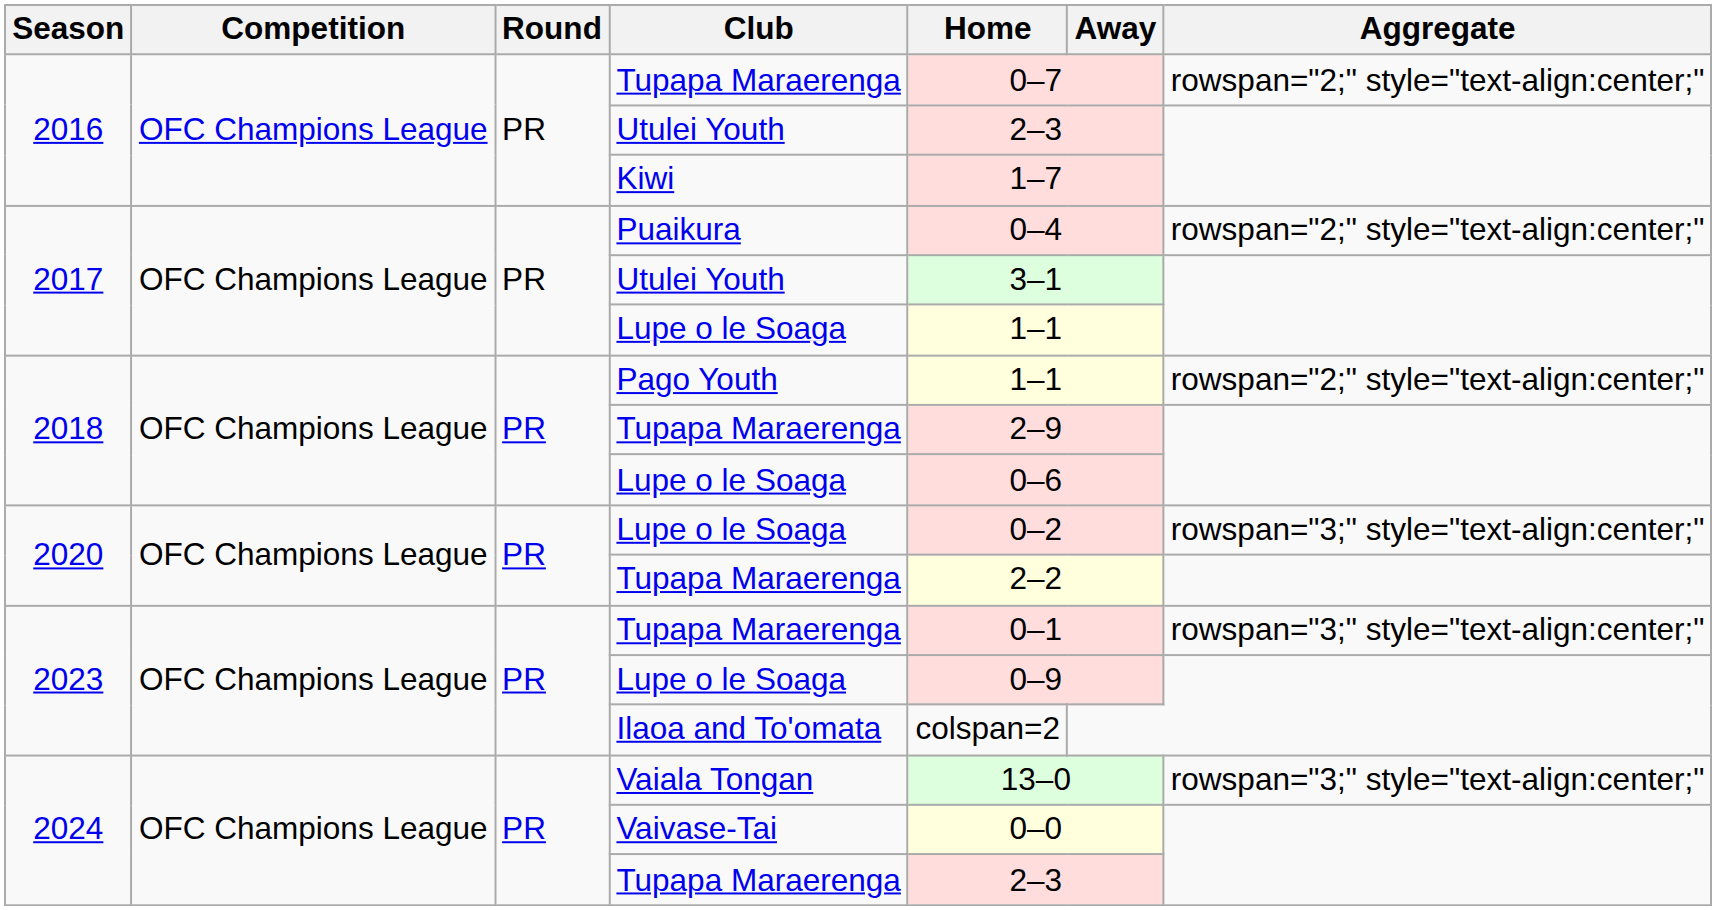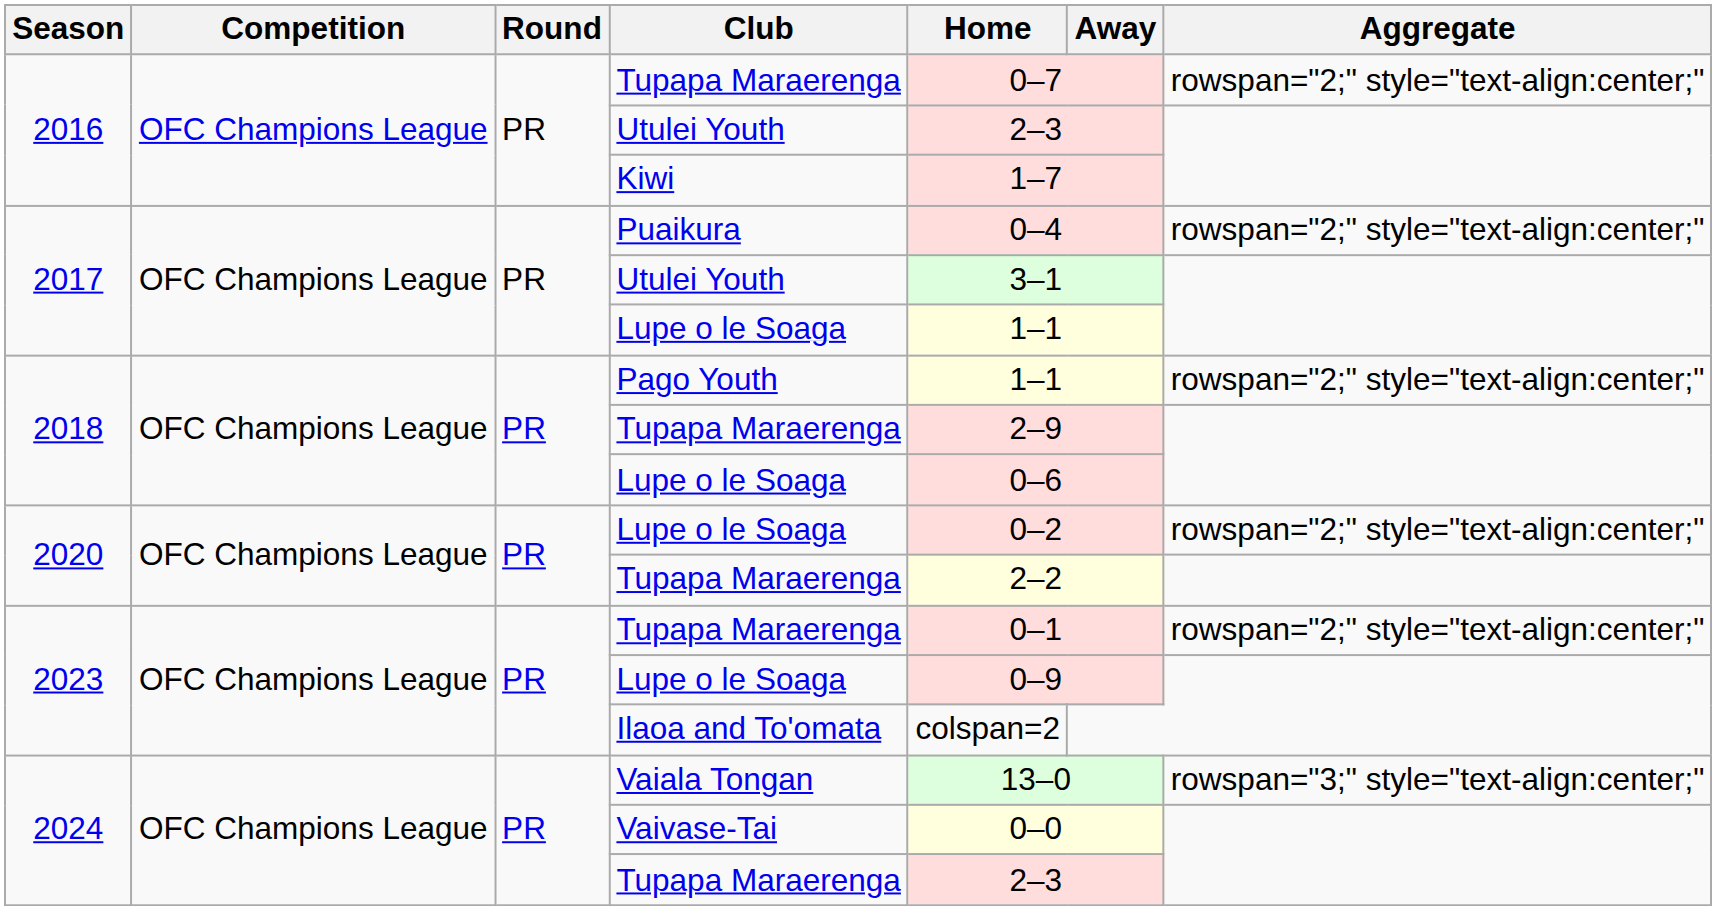(1438, 529) rowspan="3;" style="text-align:center;" -> (1438, 529) rowspan="2;" style="text-align:center;"
(1438, 629) rowspan="3;" style="text-align:center;" -> (1438, 629) rowspan="2;" style="text-align:center;"
